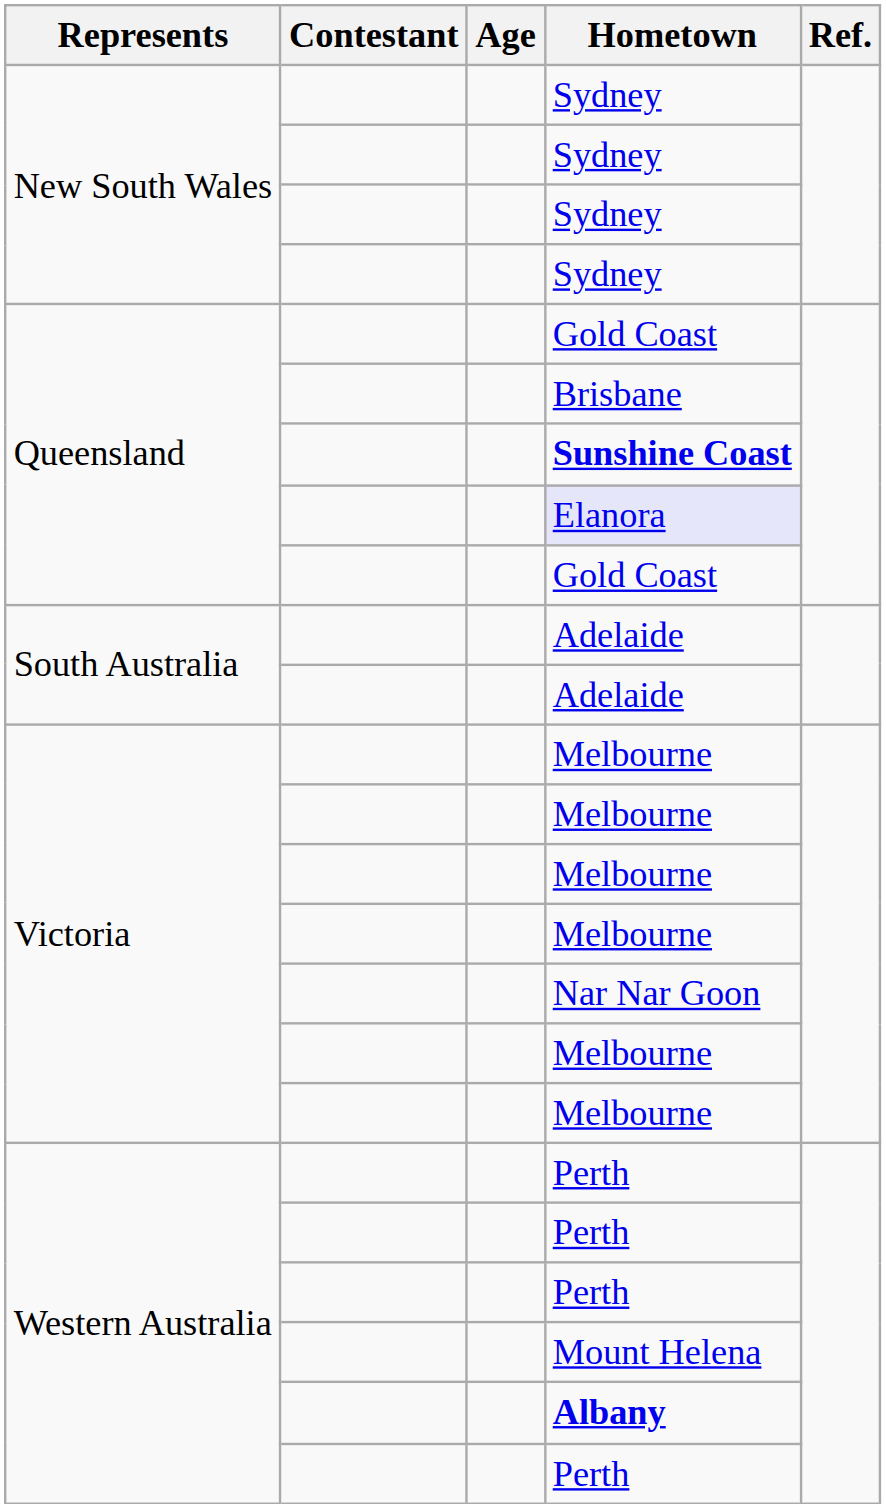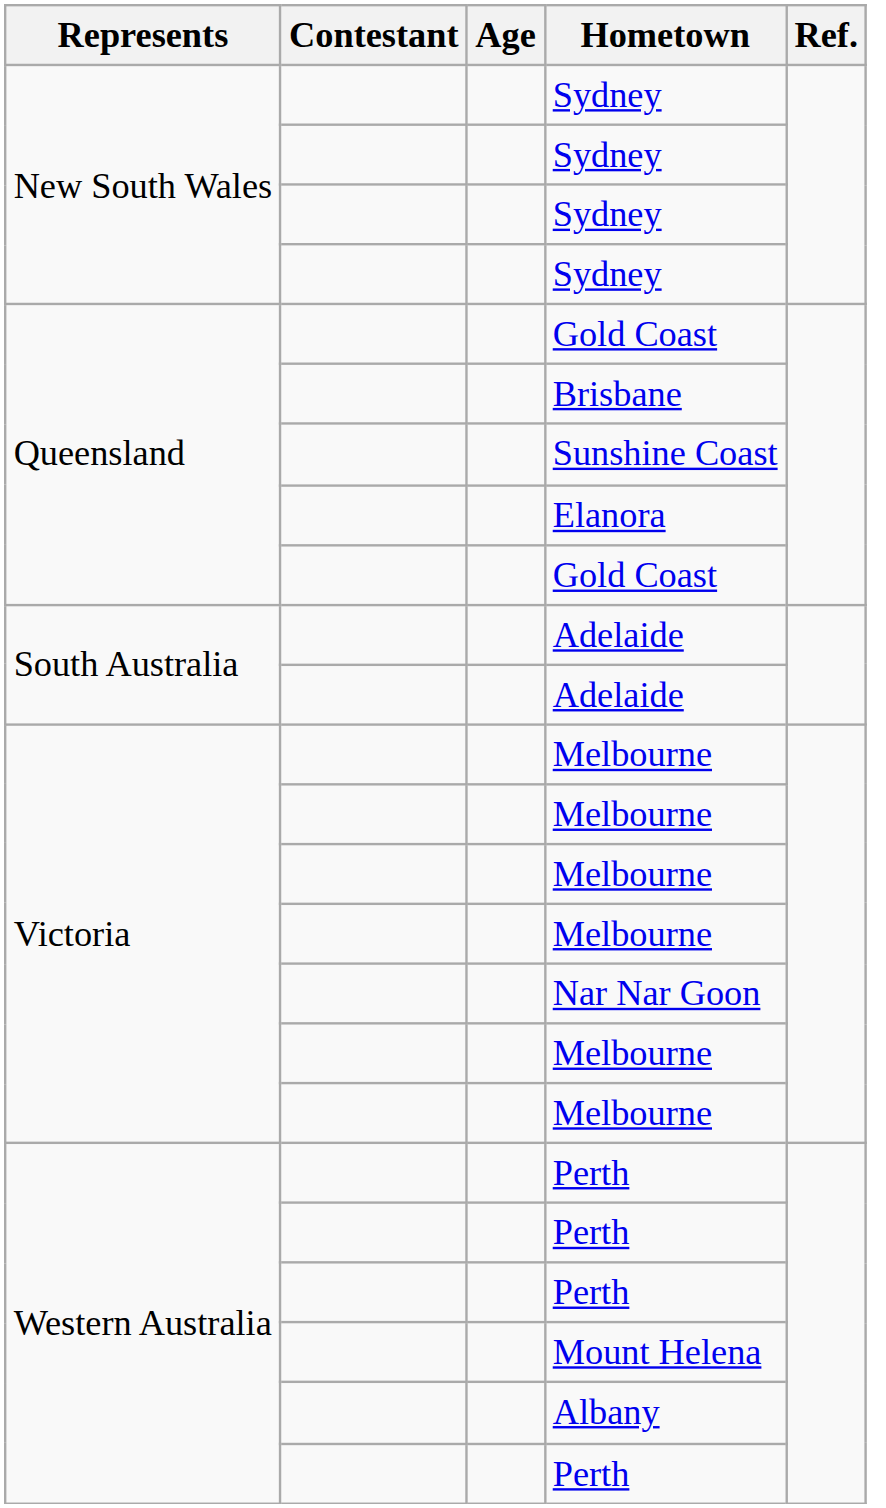(672, 453) bold -> (665, 453) normal
(609, 513) lavender background -> (609, 513) no background
(609, 1412) bold -> (606, 1412) normal
